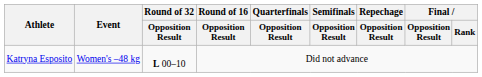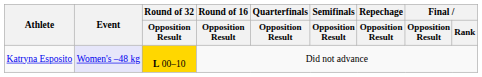(108, 59) no background -> (108, 59) lavender background
(169, 65) no background -> (169, 65) gold background
